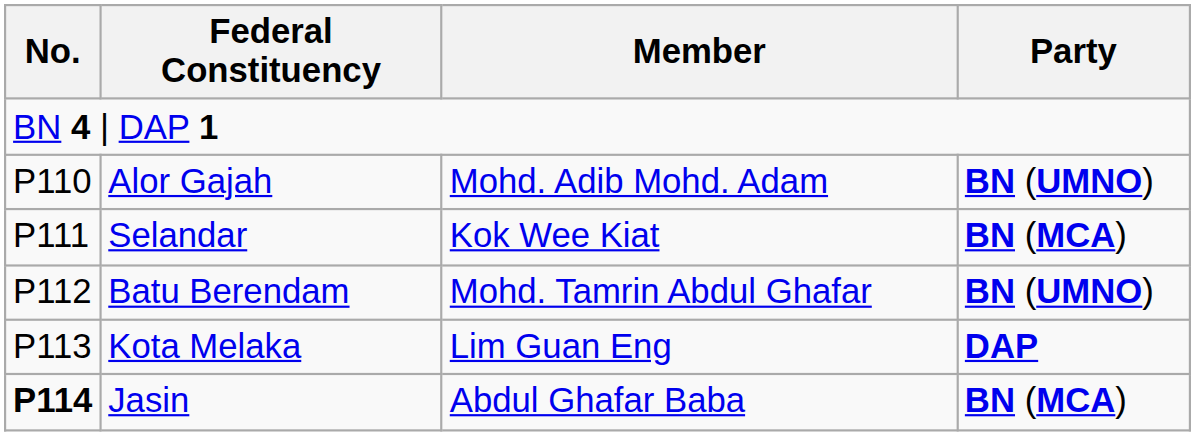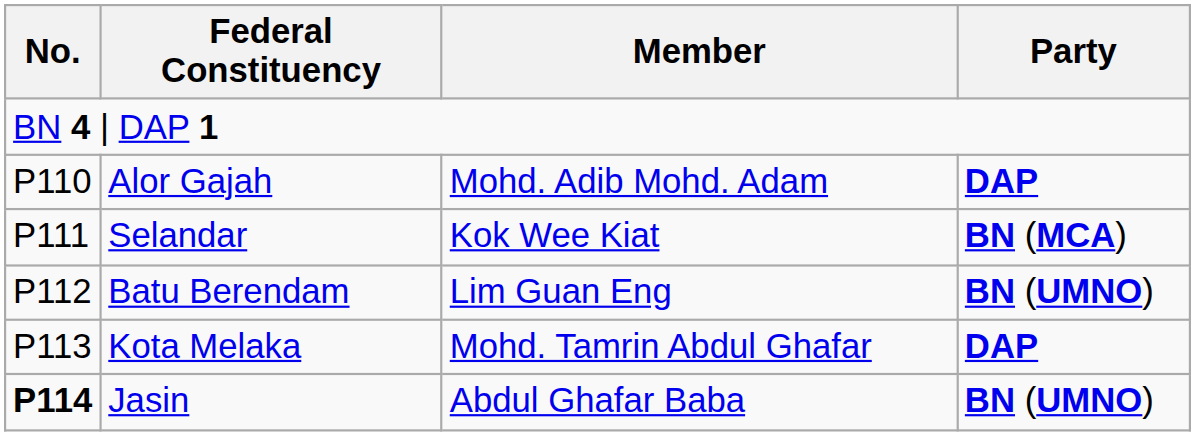(1059, 181) BN (UMNO) -> (1002, 181) DAP
(661, 291) Mohd. Tamrin Abdul Ghafar -> (561, 291) Lim Guan Eng
(561, 346) Lim Guan Eng -> (661, 346) Mohd. Tamrin Abdul Ghafar
(1046, 401) BN (MCA) -> (1059, 401) BN (UMNO)
